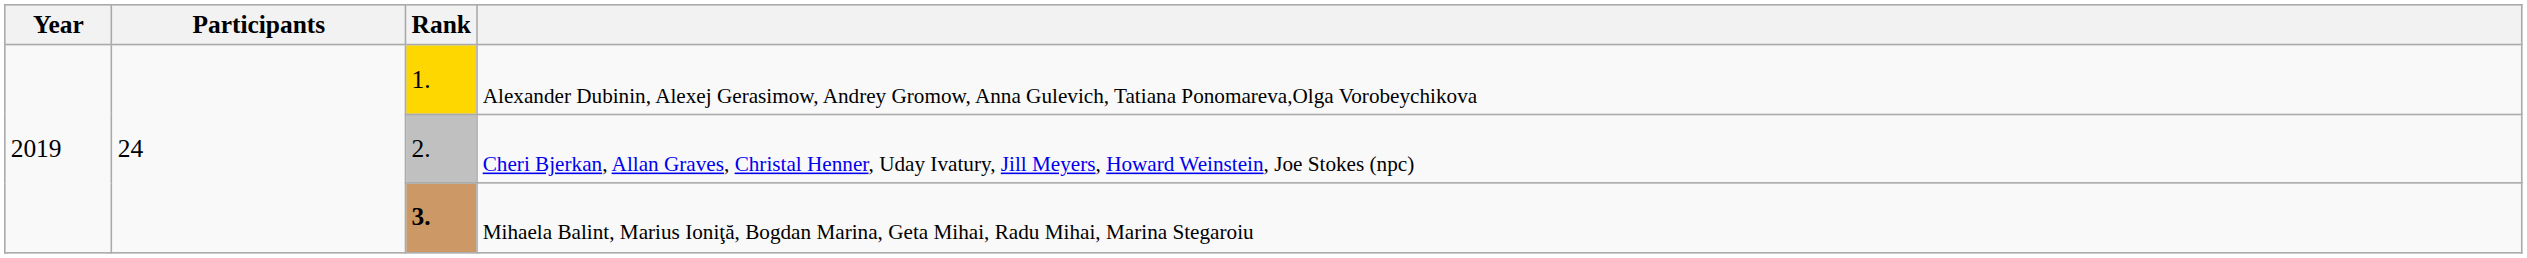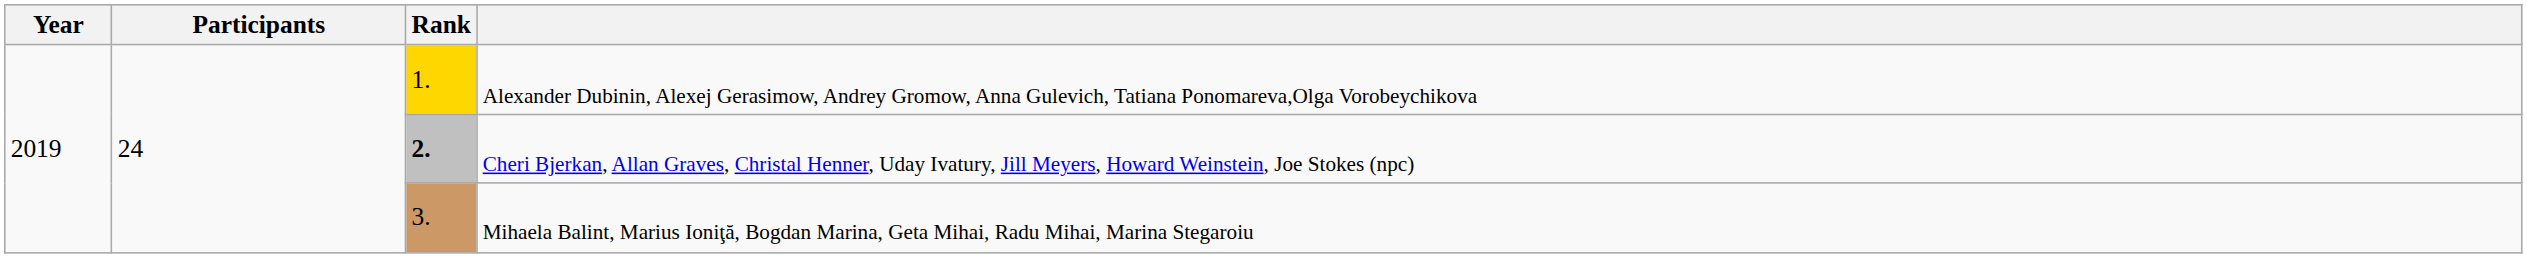(421, 148) normal -> (421, 148) bold
(421, 217) bold -> (421, 217) normal
